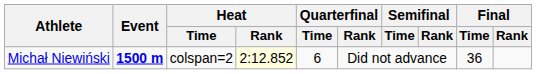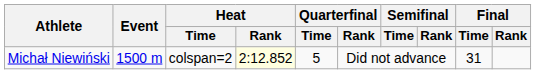(140, 58) bold -> (139, 58) normal
(317, 58) 6 -> (316, 58) 5
(474, 58) 36 -> (474, 58) 31
